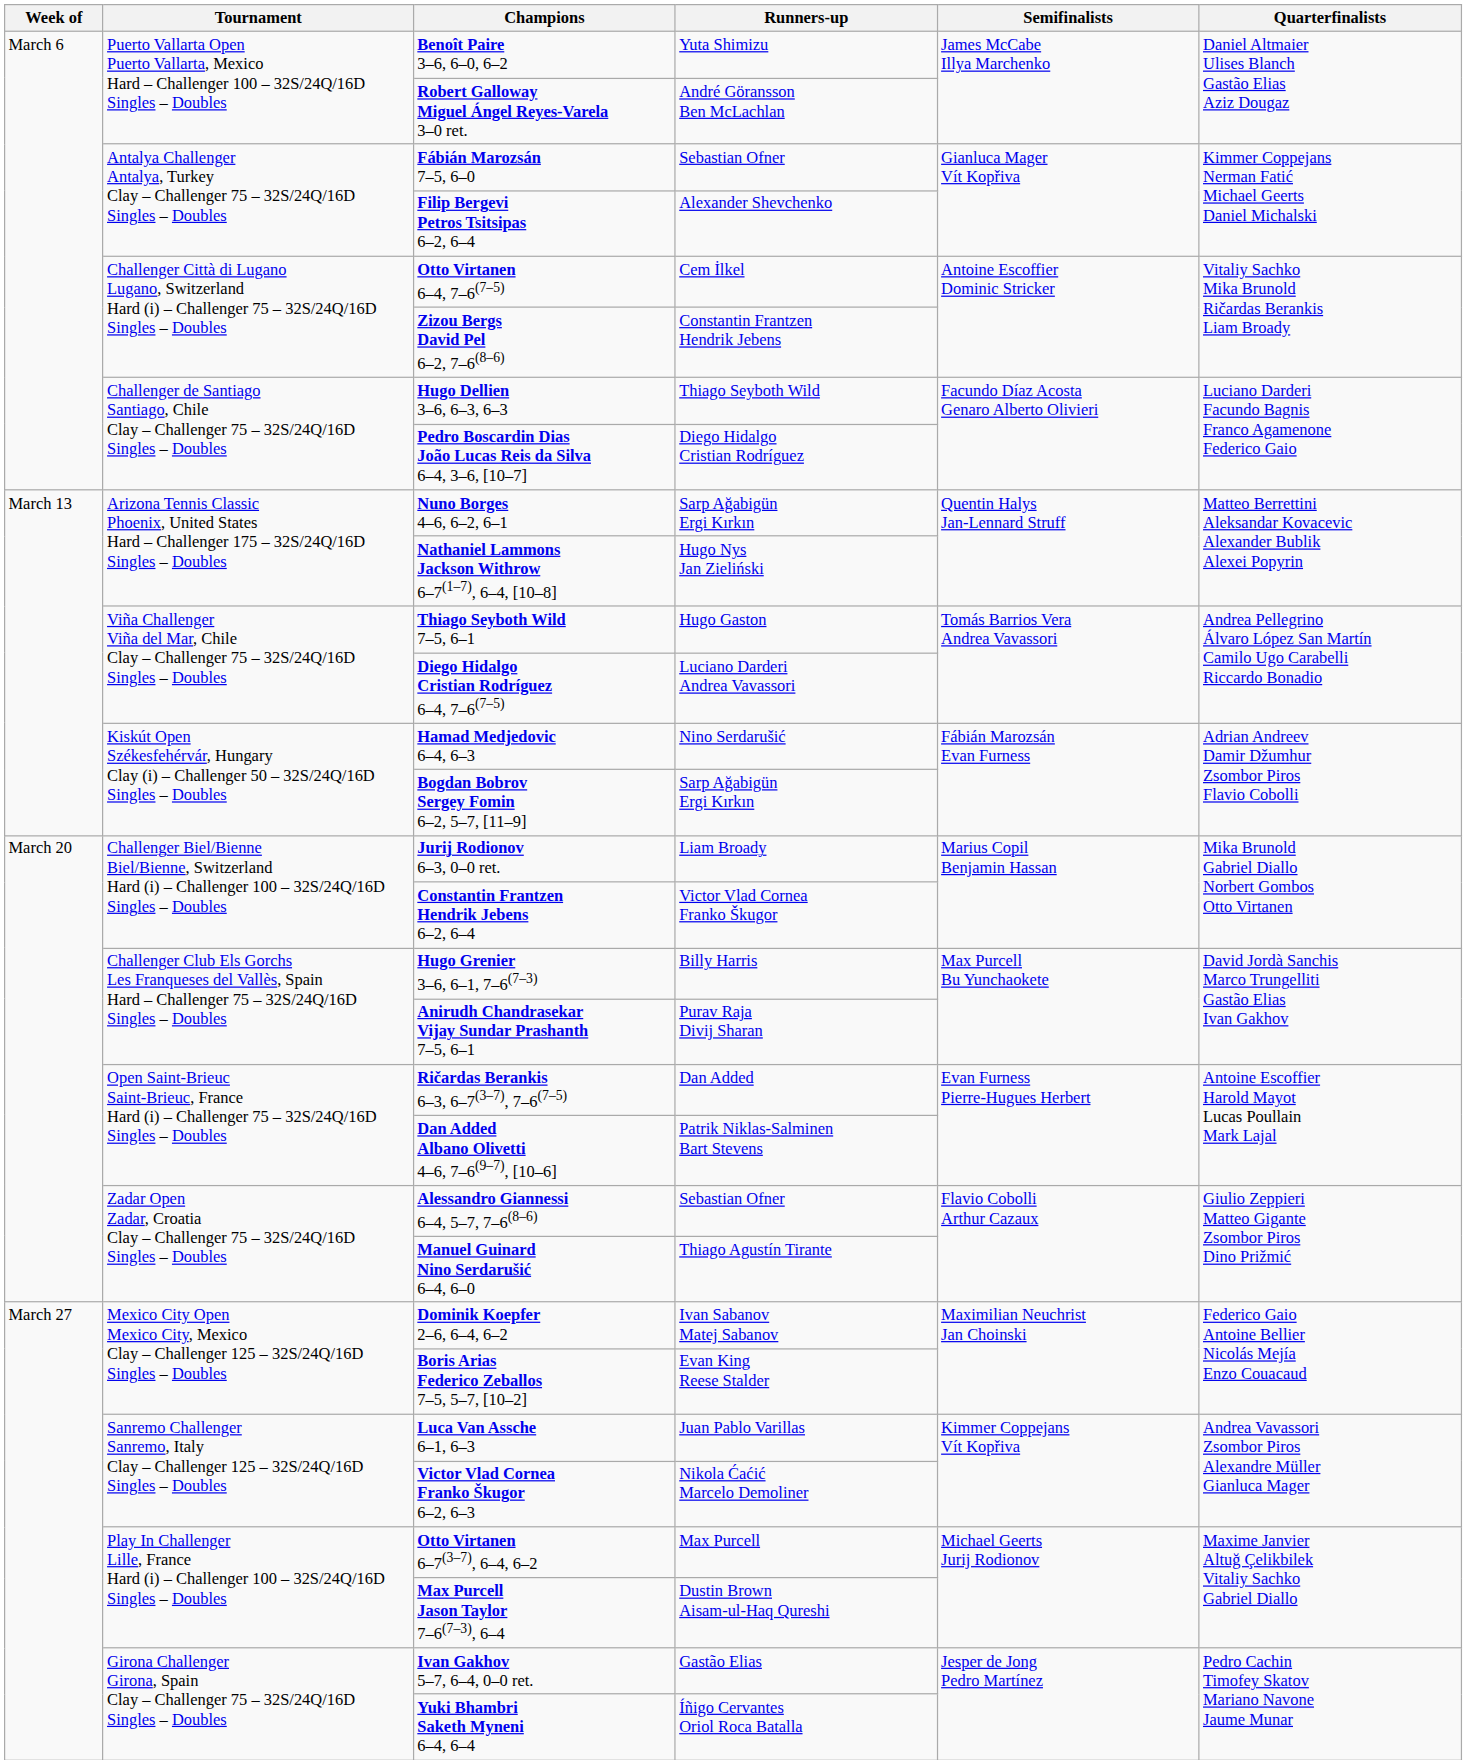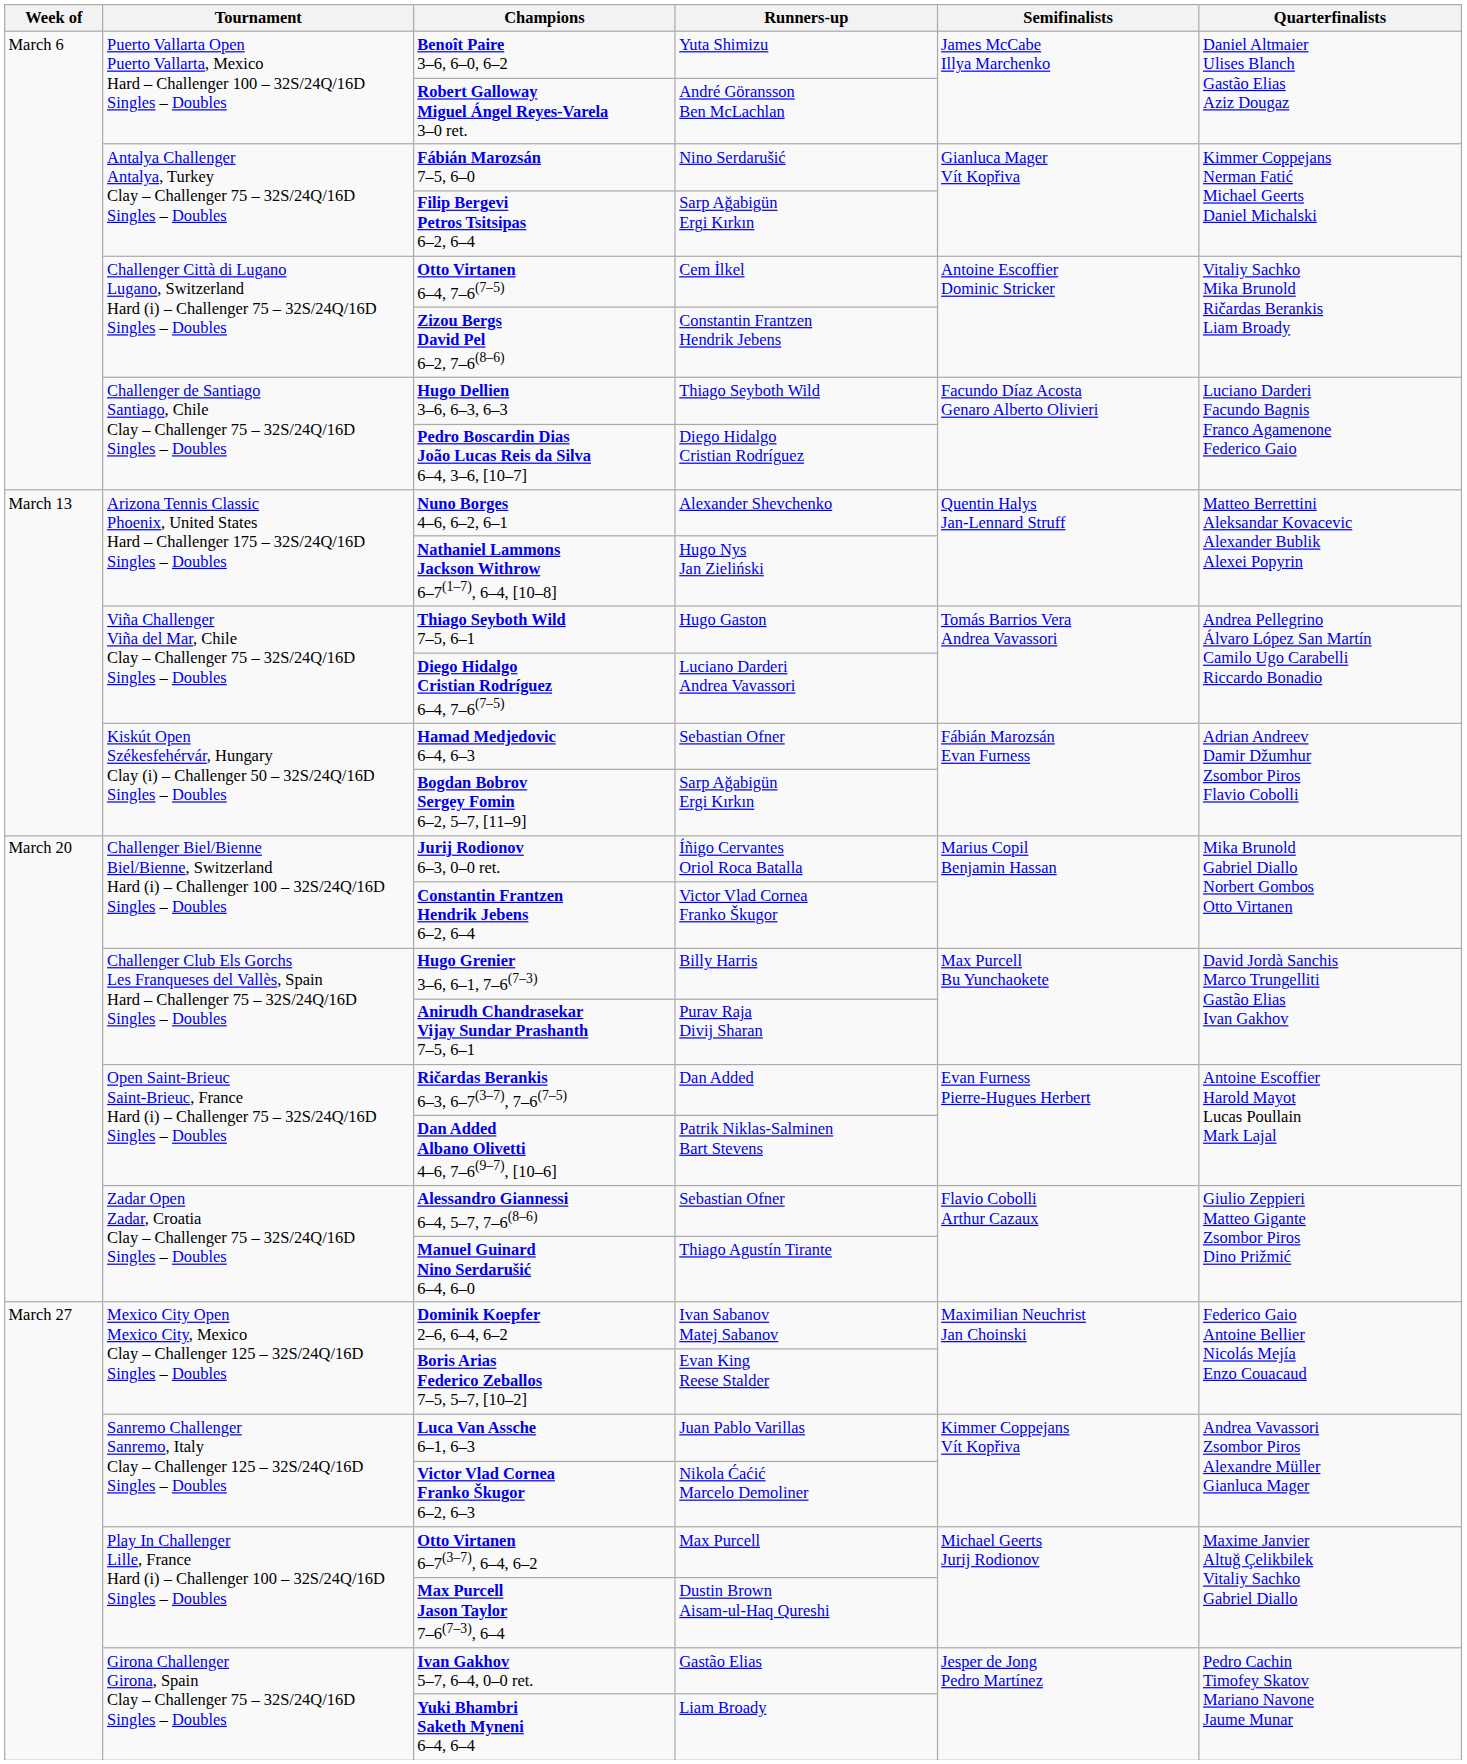(732, 157) Sebastian Ofner -> (732, 157) Nino Serdarušić
(756, 203) Alexander Shevchenko -> (728, 213) Sarp Ağabigün Ergi Kırkın
(728, 512) Sarp Ağabigün Ergi Kırkın -> (756, 502) Alexander Shevchenko
(732, 736) Nino Serdarušić -> (732, 736) Sebastian Ofner
(723, 848) Liam Broady -> (741, 858) Íñigo Cervantes Oriol Roca Batalla
(741, 1717) Íñigo Cervantes Oriol Roca Batalla -> (723, 1707) Liam Broady
